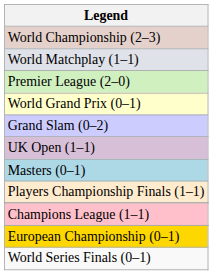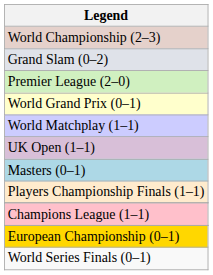(73, 59) World Matchplay (1–1) -> (58, 59) Grand Slam (0–2)
(58, 125) Grand Slam (0–2) -> (73, 125) World Matchplay (1–1)
